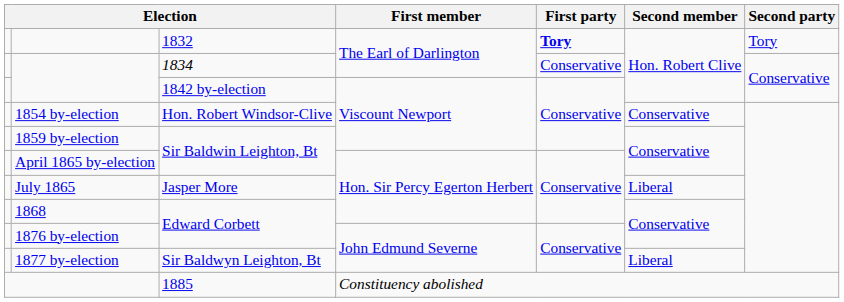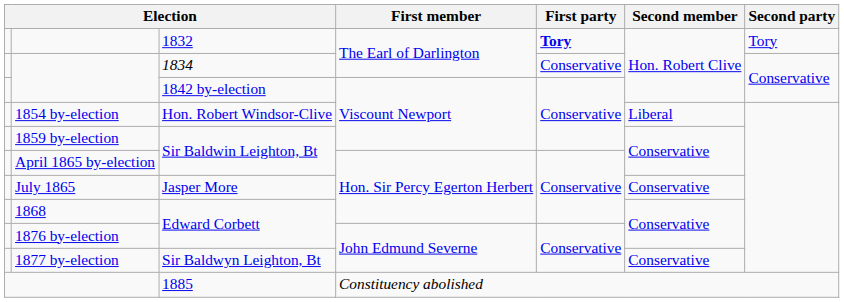(669, 114) Conservative -> (651, 114) Liberal
(651, 187) Liberal -> (669, 187) Conservative
(651, 260) Liberal -> (669, 260) Conservative
